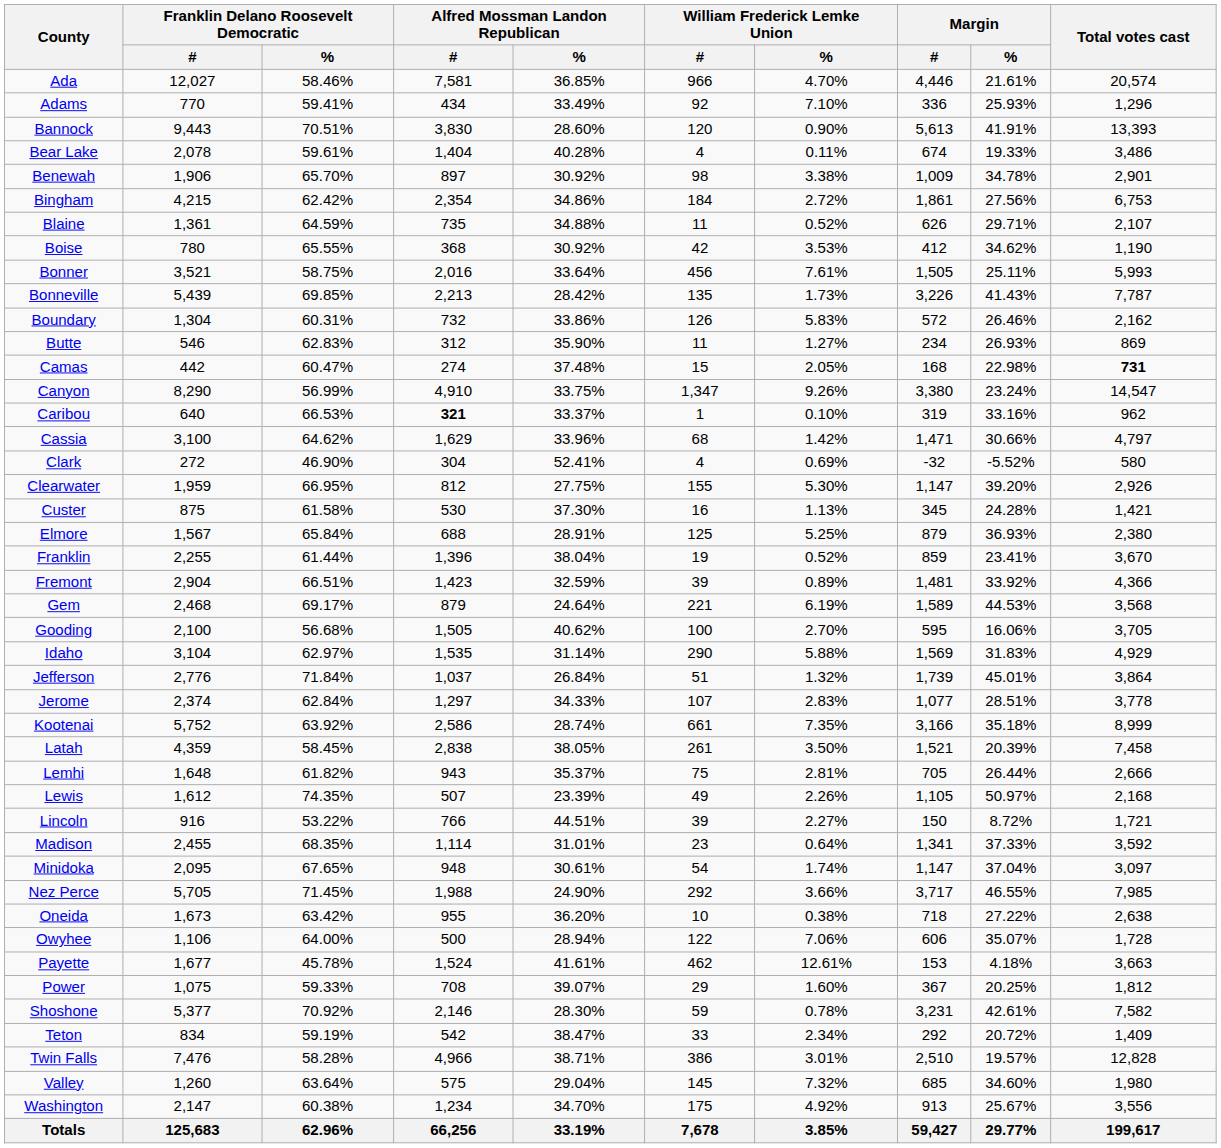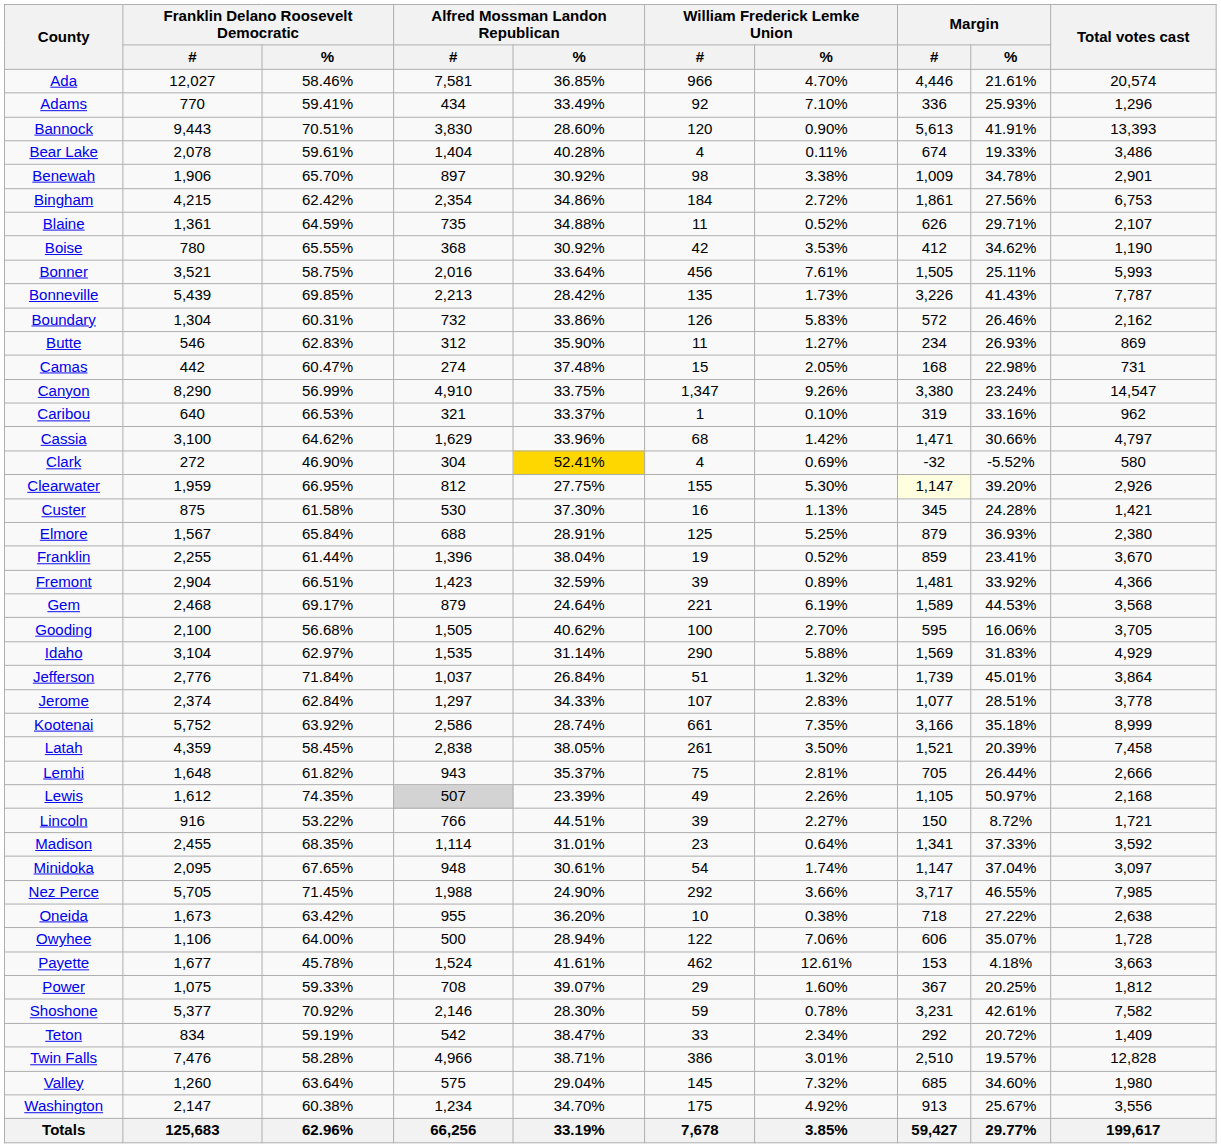(1133, 367) bold -> (1133, 367) normal
(453, 414) bold -> (453, 414) normal
(579, 462) no background -> (579, 462) gold background
(934, 486) no background -> (934, 486) lightyellow background
(453, 796) no background -> (453, 796) lightgrey background
